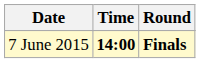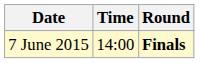(116, 44) bold -> (115, 44) normal
